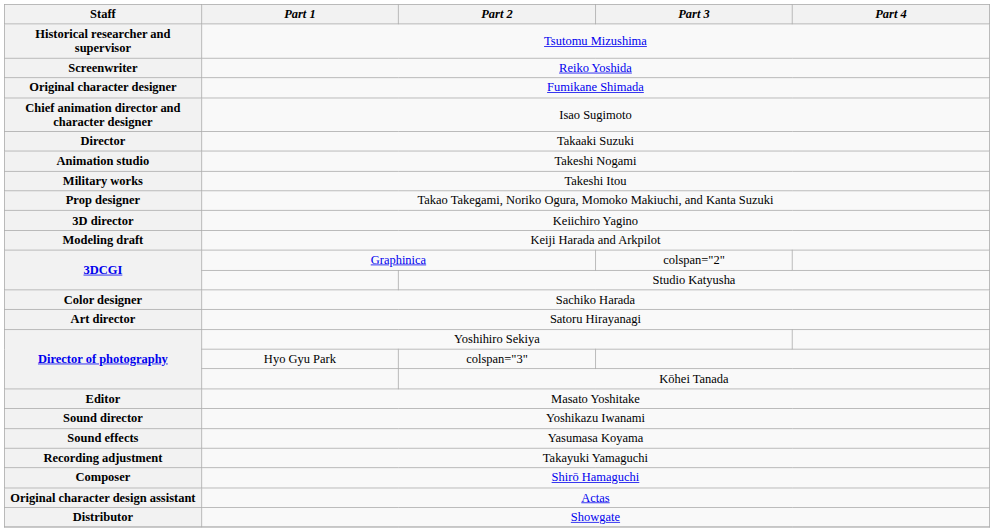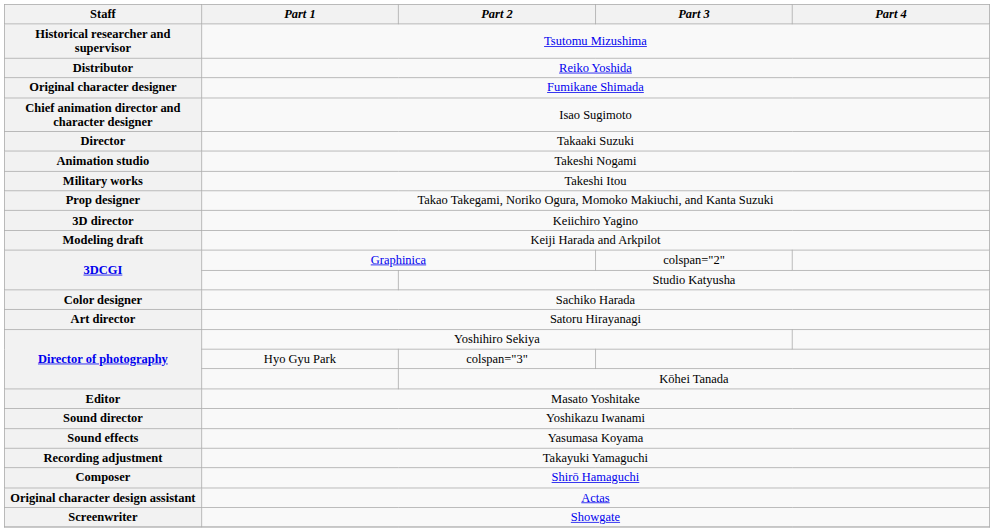(103, 68) Screenwriter -> (103, 68) Distributor
(103, 517) Distributor -> (103, 517) Screenwriter
